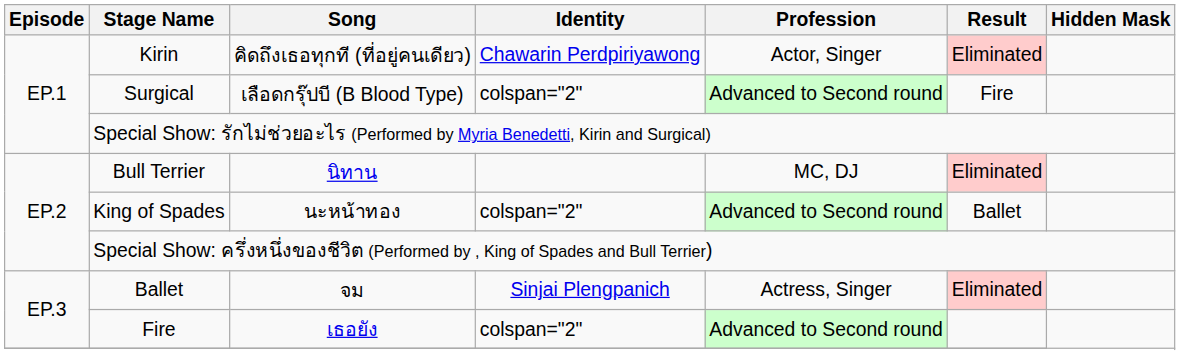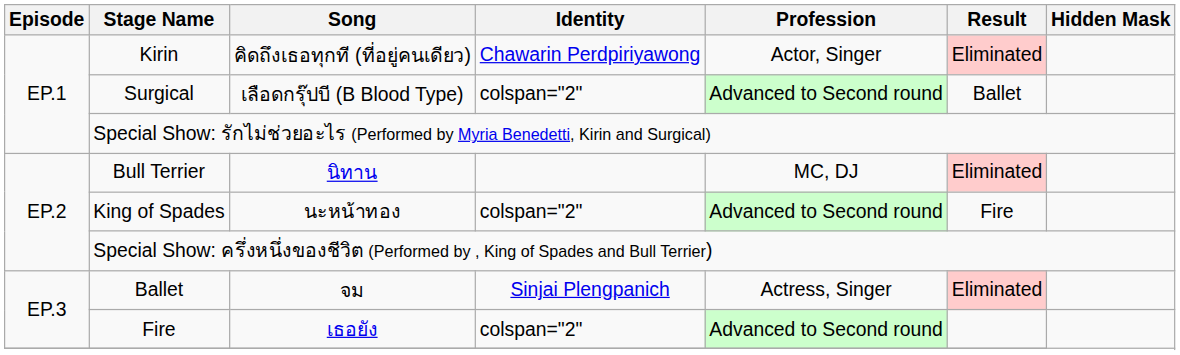(997, 93) Fire -> (997, 93) Ballet
(997, 211) Ballet -> (997, 211) Fire
